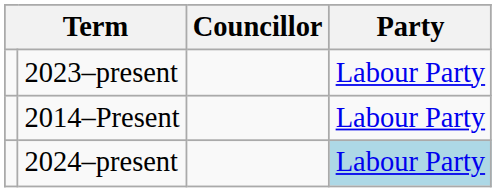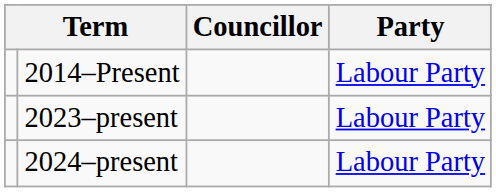rows swapped: (101, 72) <-> (102, 117)
(410, 162) lightblue background -> (410, 162) no background
